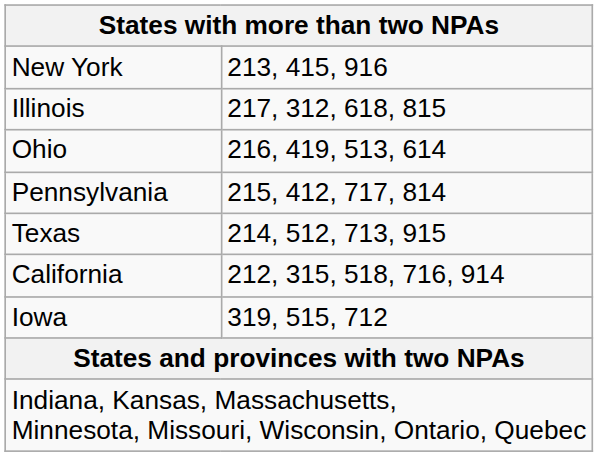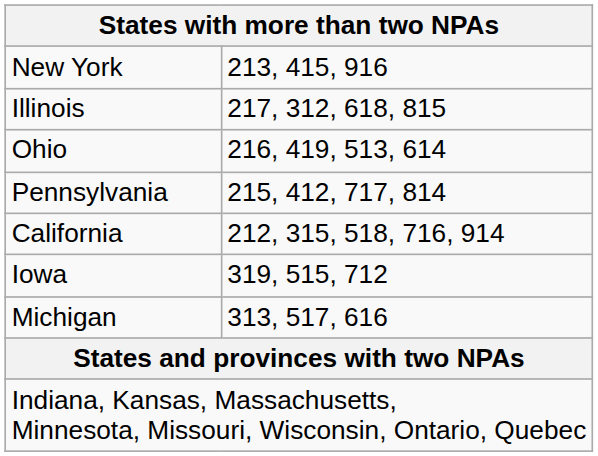- row: (46, 233)
+ row: (64, 316)
